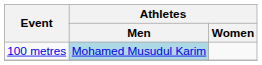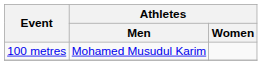(139, 51) lightblue background -> (139, 51) no background
